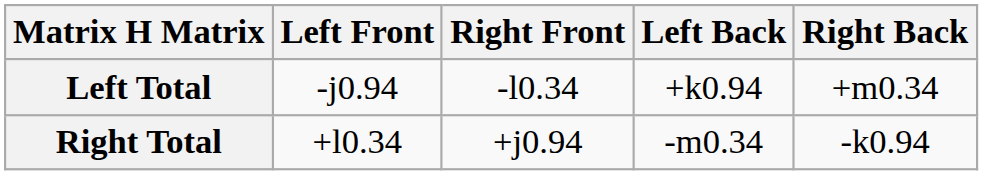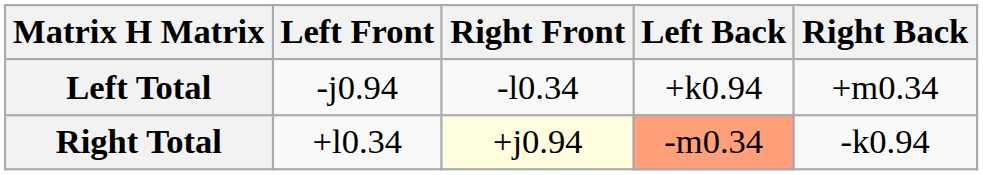(538, 141) no background -> (538, 141) lightyellow background
(714, 141) no background -> (714, 141) lightsalmon background
